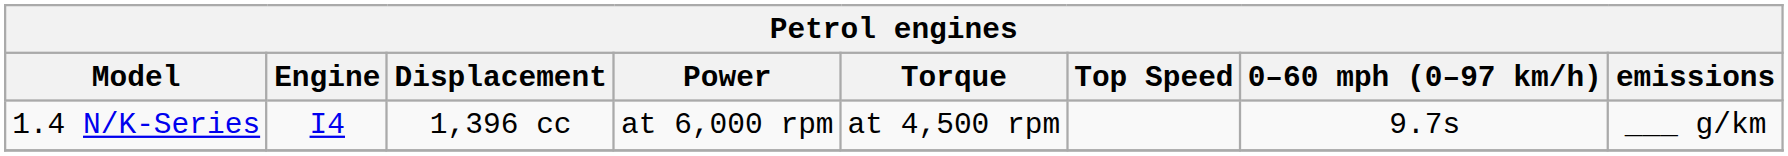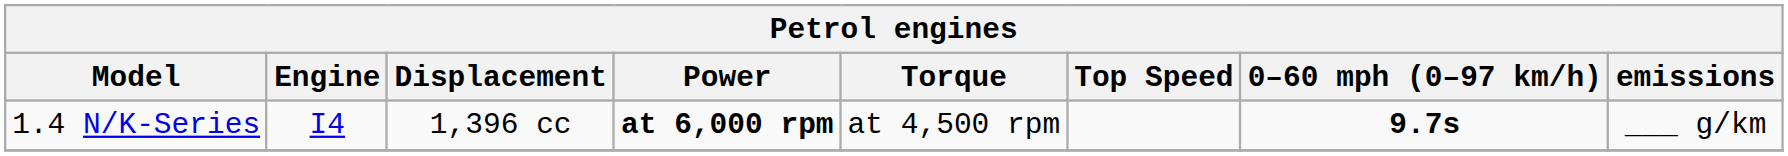(727, 125) normal -> (727, 125) bold
(1425, 125) normal -> (1425, 125) bold
